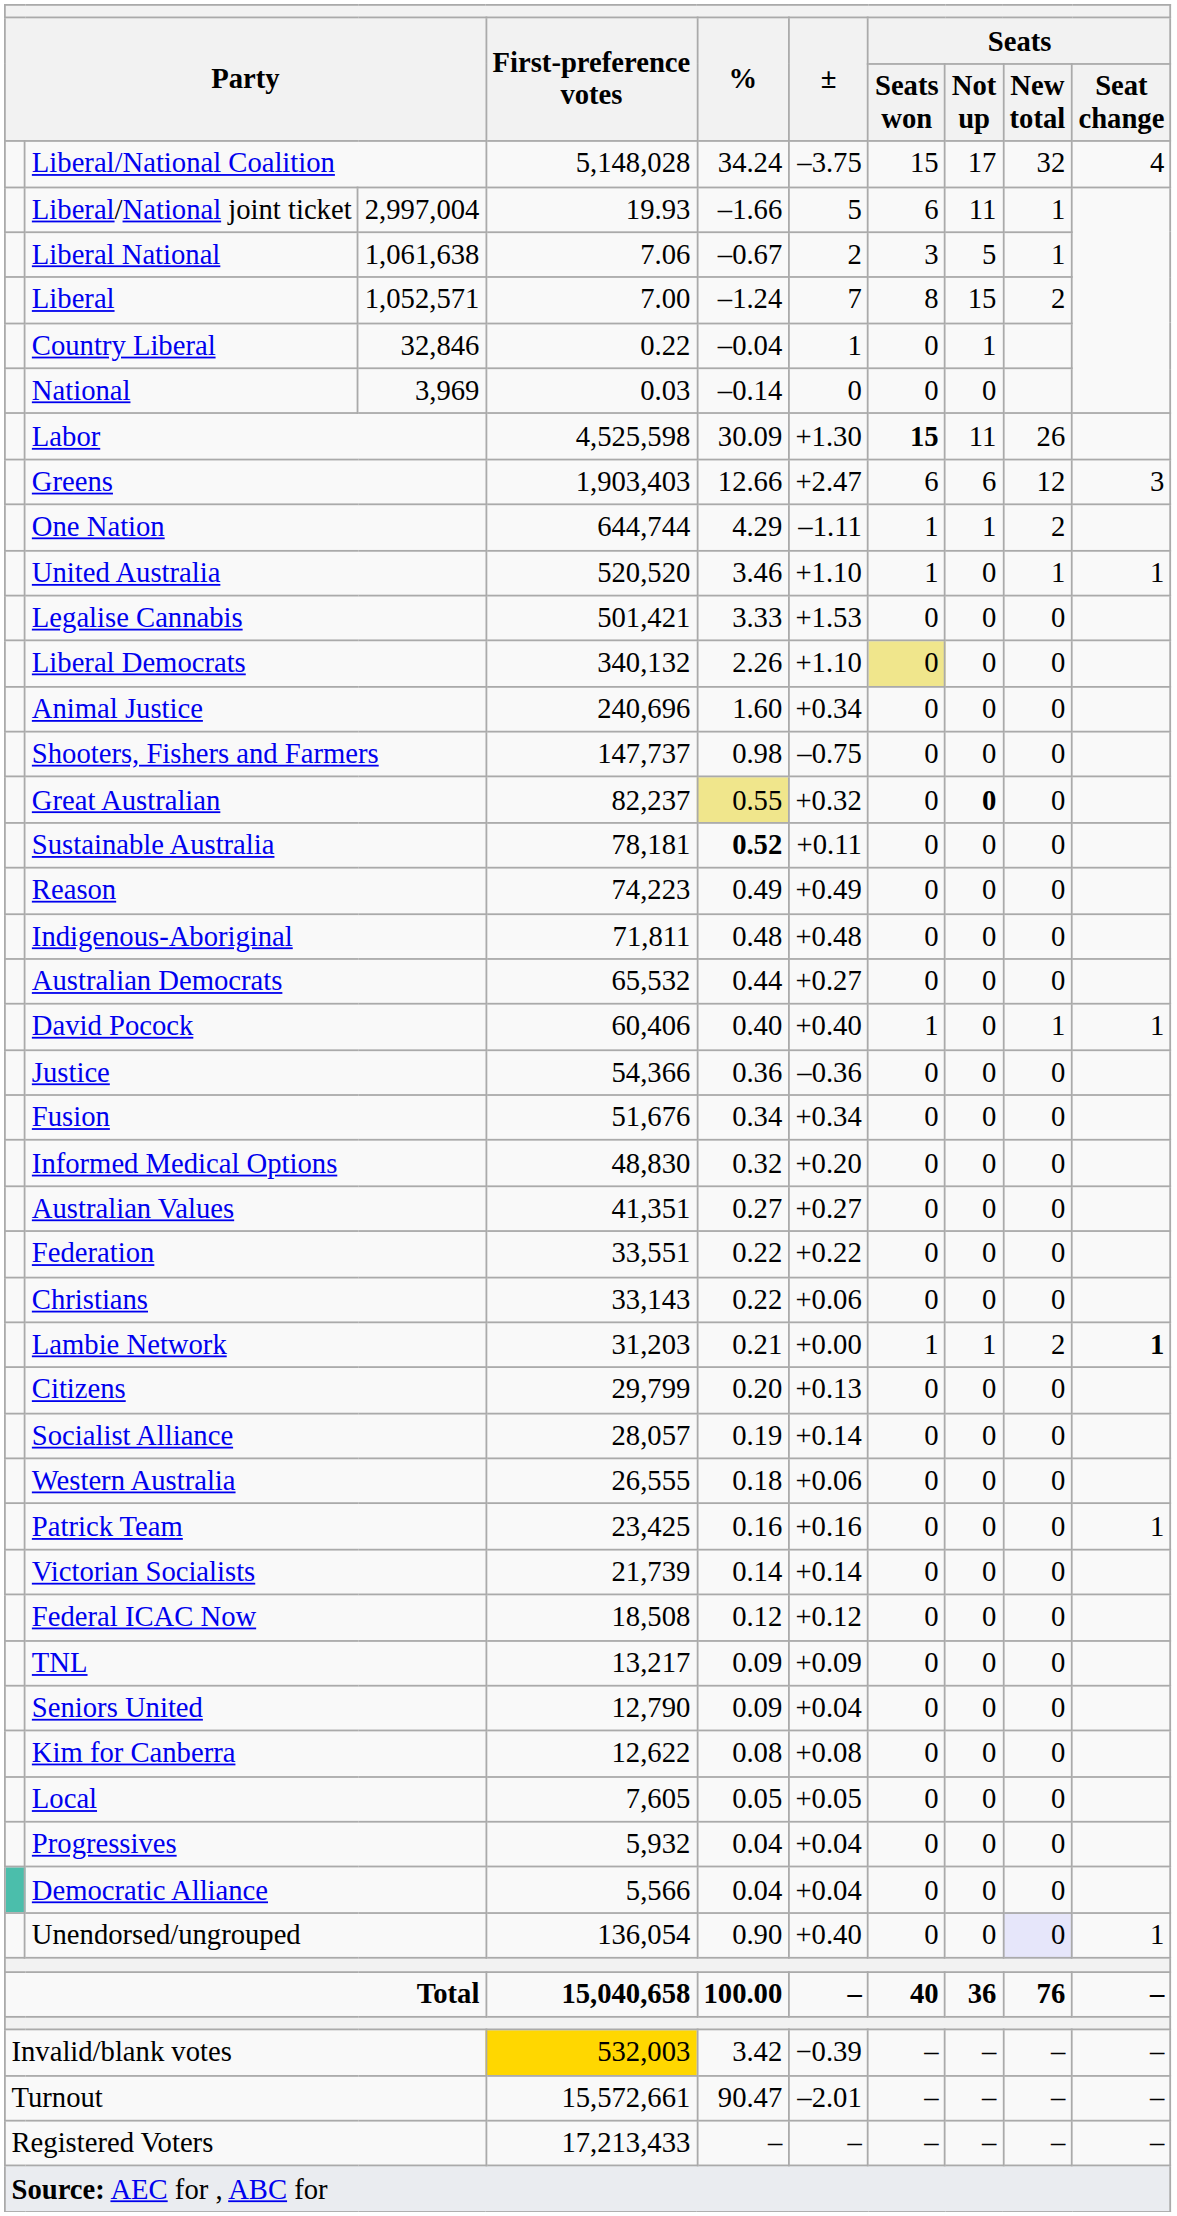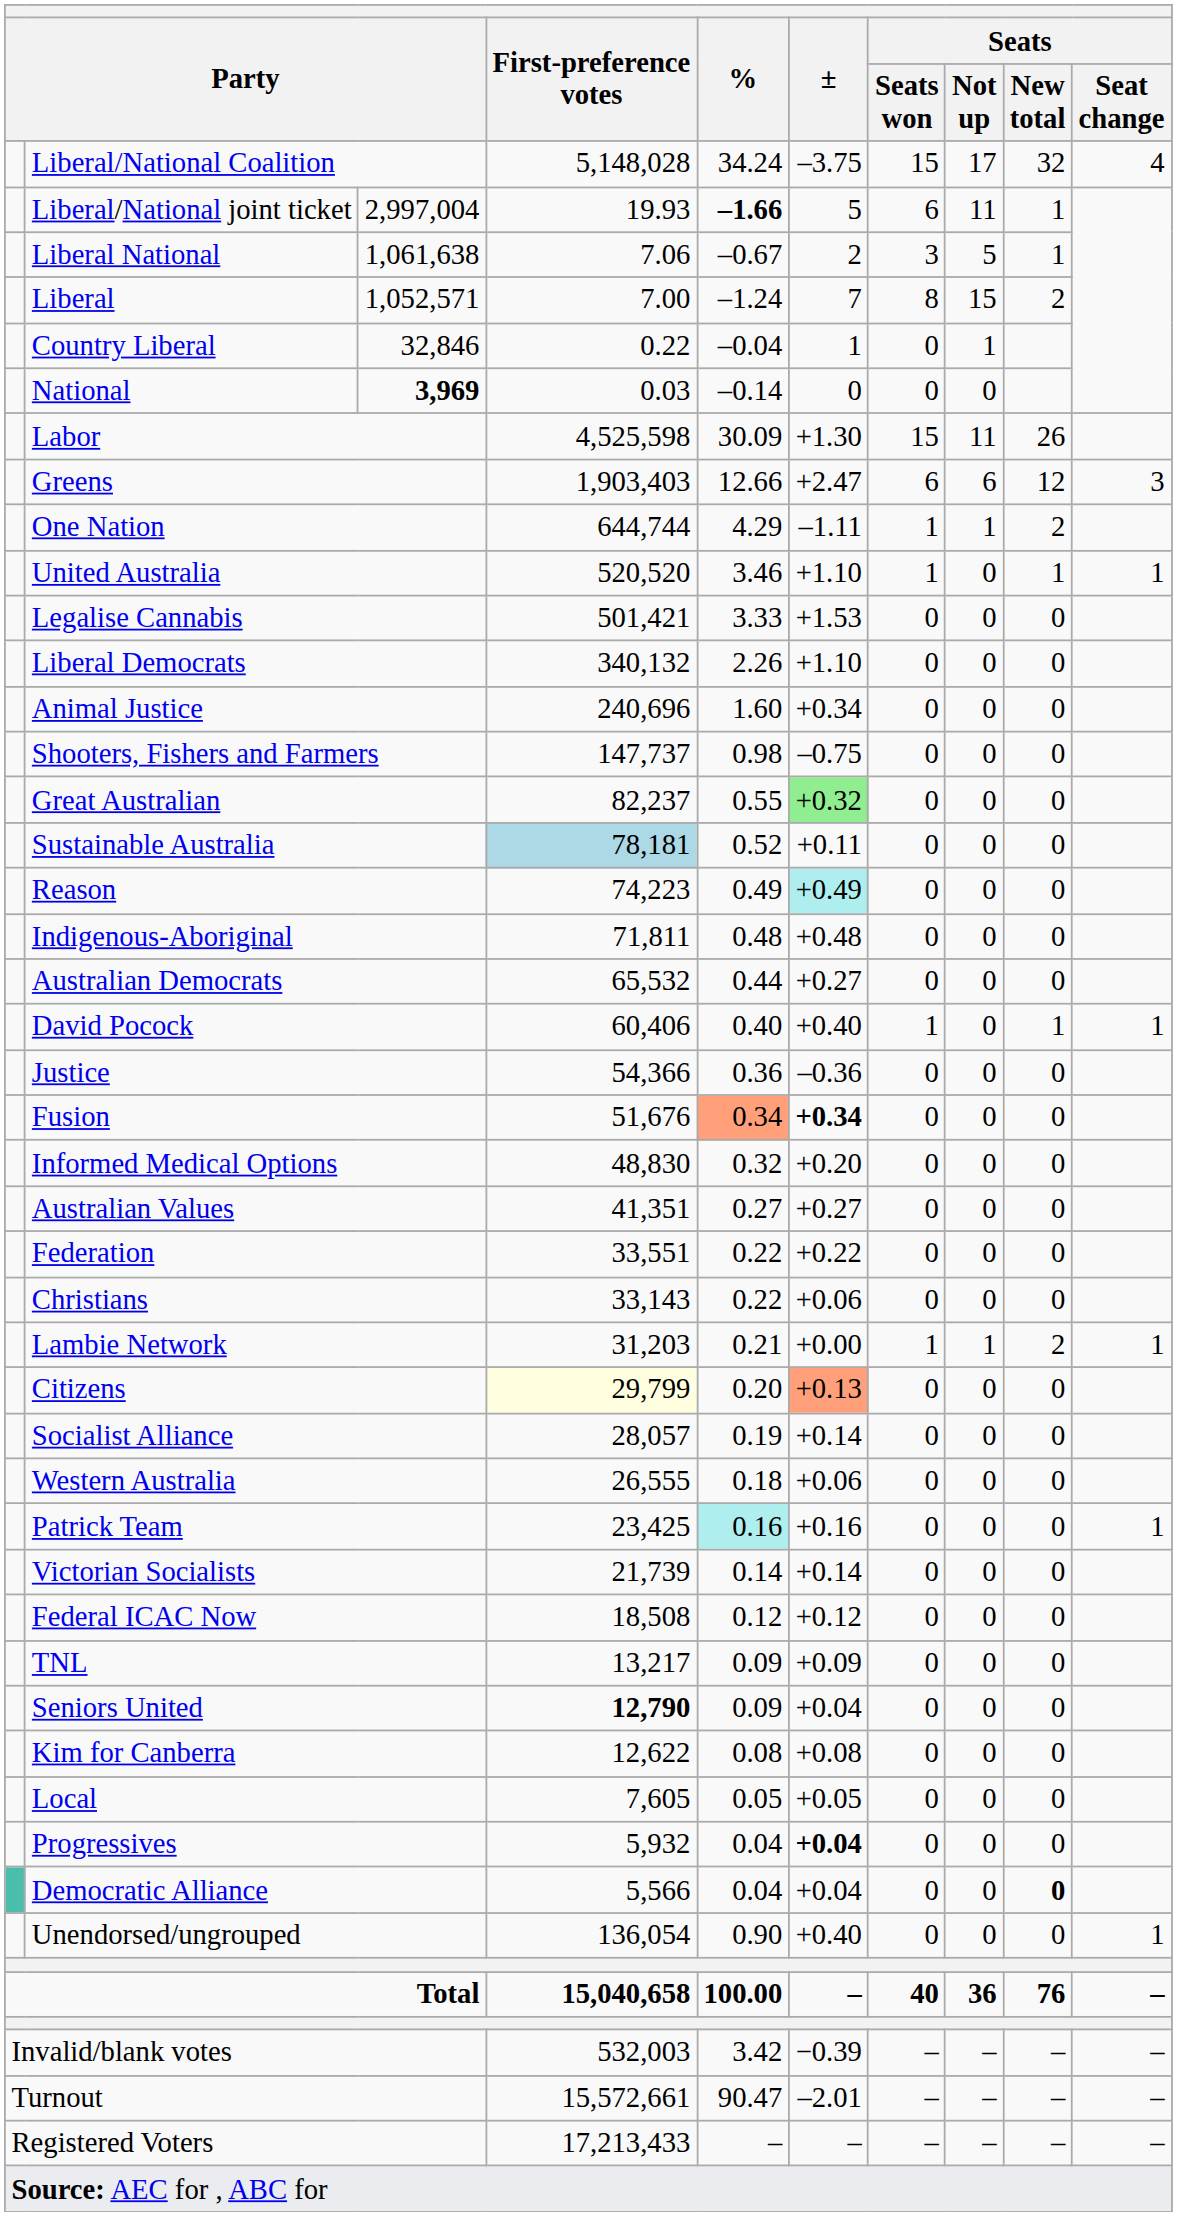(750, 208) normal -> (750, 208) bold
(447, 390) normal -> (447, 390) bold
(924, 436) bold -> (924, 436) normal
(931, 663) khaki background -> (932, 663) no background
(757, 799) khaki background -> (757, 799) no background
(829, 799) no background -> (829, 799) lightgreen background
(989, 799) bold -> (989, 799) normal
(651, 844) no background -> (651, 844) lightblue background
(757, 844) bold -> (757, 844) normal
(829, 890) no background -> (829, 890) paleturquoise background
(757, 1117) no background -> (757, 1117) lightsalmon background
(829, 1117) normal -> (829, 1117) bold
(1157, 1344) bold -> (1157, 1344) normal
(651, 1389) no background -> (651, 1389) lightyellow background
(829, 1389) no background -> (829, 1389) lightsalmon background
(757, 1526) no background -> (757, 1526) paleturquoise background
(651, 1707) normal -> (651, 1707) bold
(829, 1844) normal -> (829, 1844) bold
(1058, 1889) normal -> (1058, 1889) bold
(1058, 1934) lavender background -> (1058, 1934) no background
(644, 2052) gold background -> (644, 2052) no background
